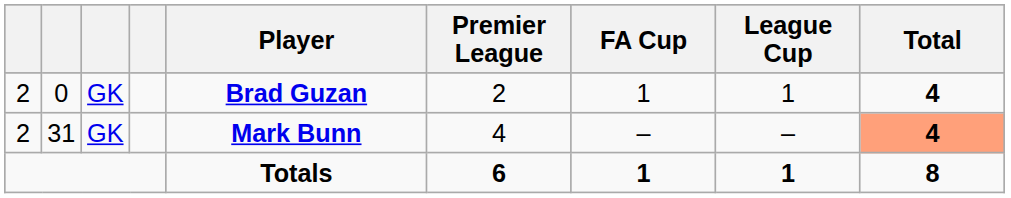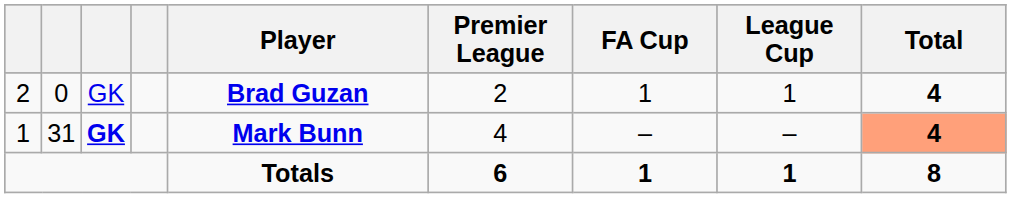(23, 133) 2 -> (23, 133) 1
(105, 133) normal -> (106, 133) bold
